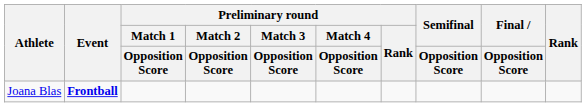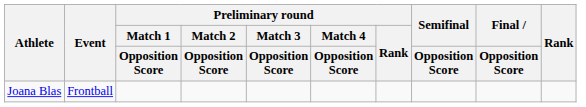(92, 91) bold -> (90, 91) normal
